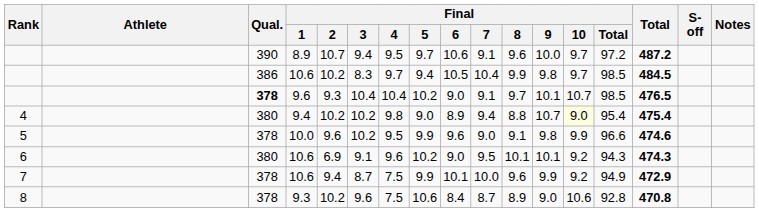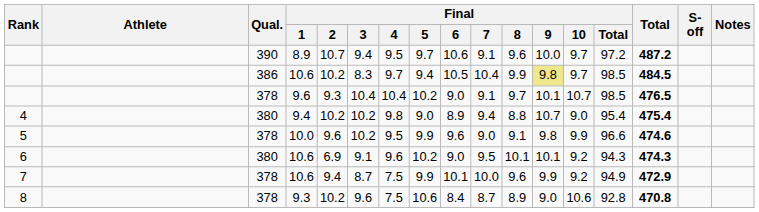(548, 75) no background -> (548, 75) khaki background
(267, 95) bold -> (267, 95) normal
(579, 116) lightyellow background -> (579, 116) no background
